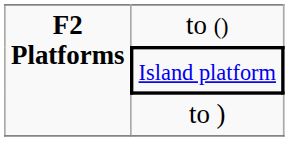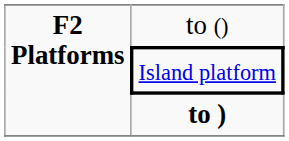(207, 114) normal -> (207, 114) bold
